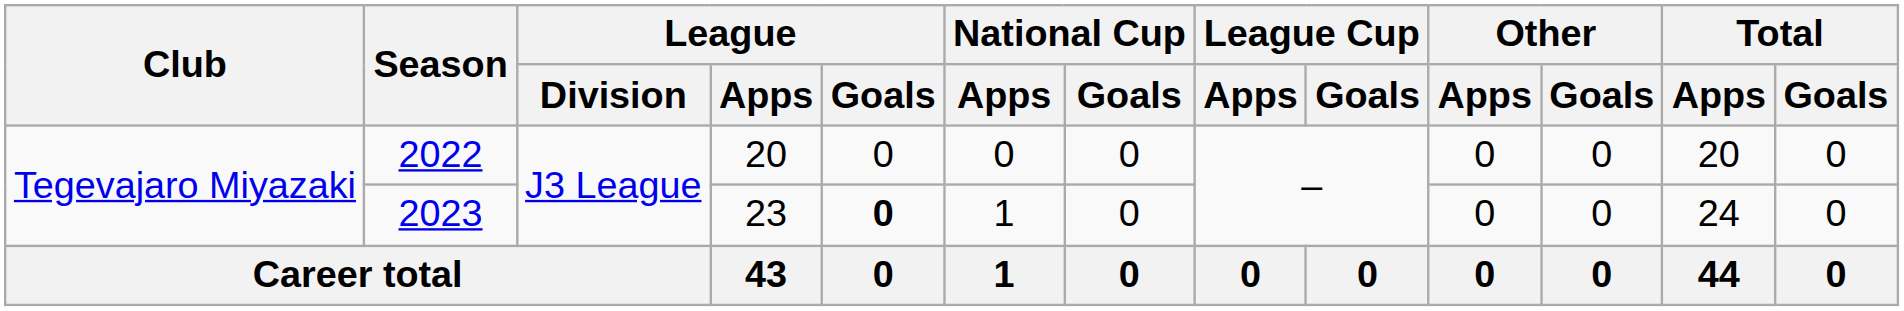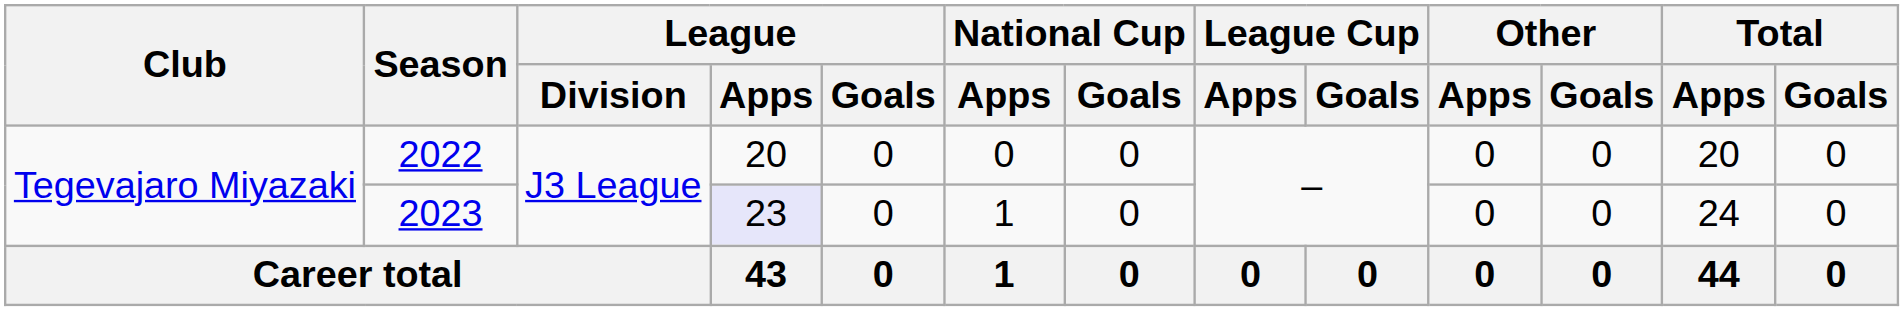(766, 214) no background -> (766, 214) lavender background
(883, 214) bold -> (883, 214) normal
